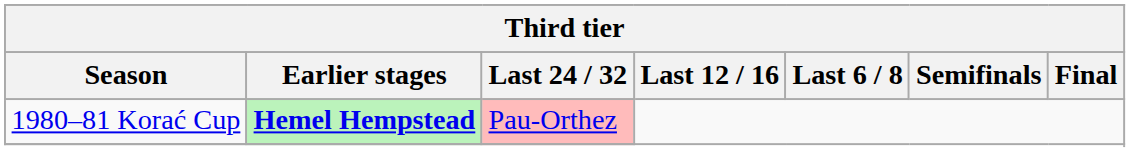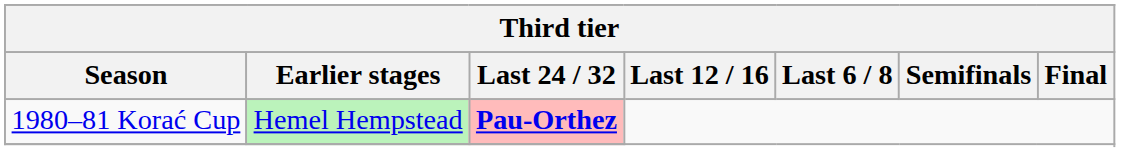(364, 121) bold -> (358, 121) normal
(553, 121) normal -> (546, 121) bold
